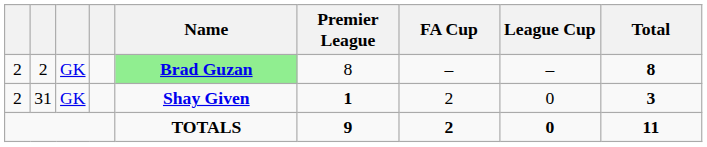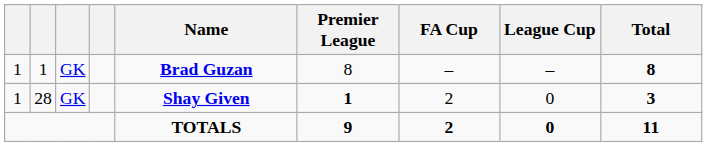(17, 69) 2 -> (17, 69) 1
(43, 69) 2 -> (43, 69) 1
(206, 69) lightgreen background -> (206, 69) no background
(17, 98) 2 -> (17, 98) 1
(43, 98) 31 -> (43, 98) 28
